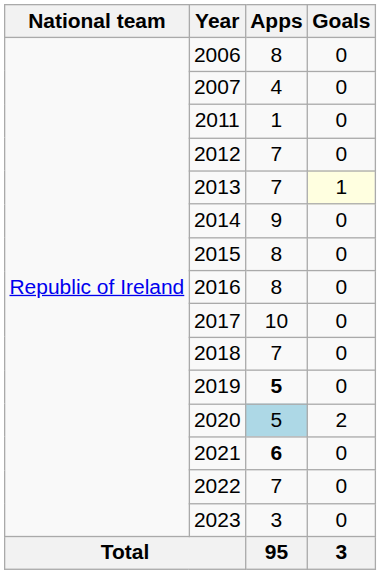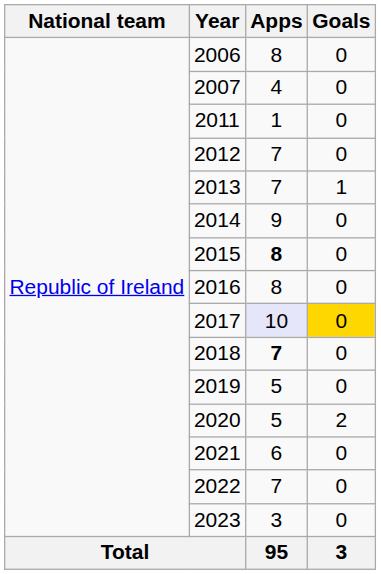(341, 187) lightyellow background -> (341, 187) no background
(276, 253) normal -> (276, 253) bold
(276, 320) no background -> (276, 320) lavender background
(341, 320) no background -> (341, 320) gold background
(276, 353) normal -> (276, 353) bold
(276, 386) bold -> (276, 386) normal
(276, 420) lightblue background -> (276, 420) no background
(276, 453) bold -> (276, 453) normal
